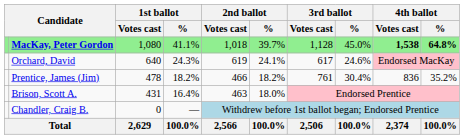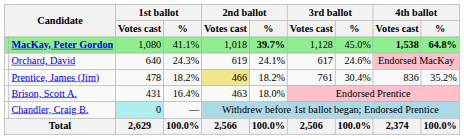(272, 45) normal -> (271, 45) bold
(239, 77) no background -> (239, 77) khaki background
(159, 110) no background -> (159, 110) paleturquoise background
